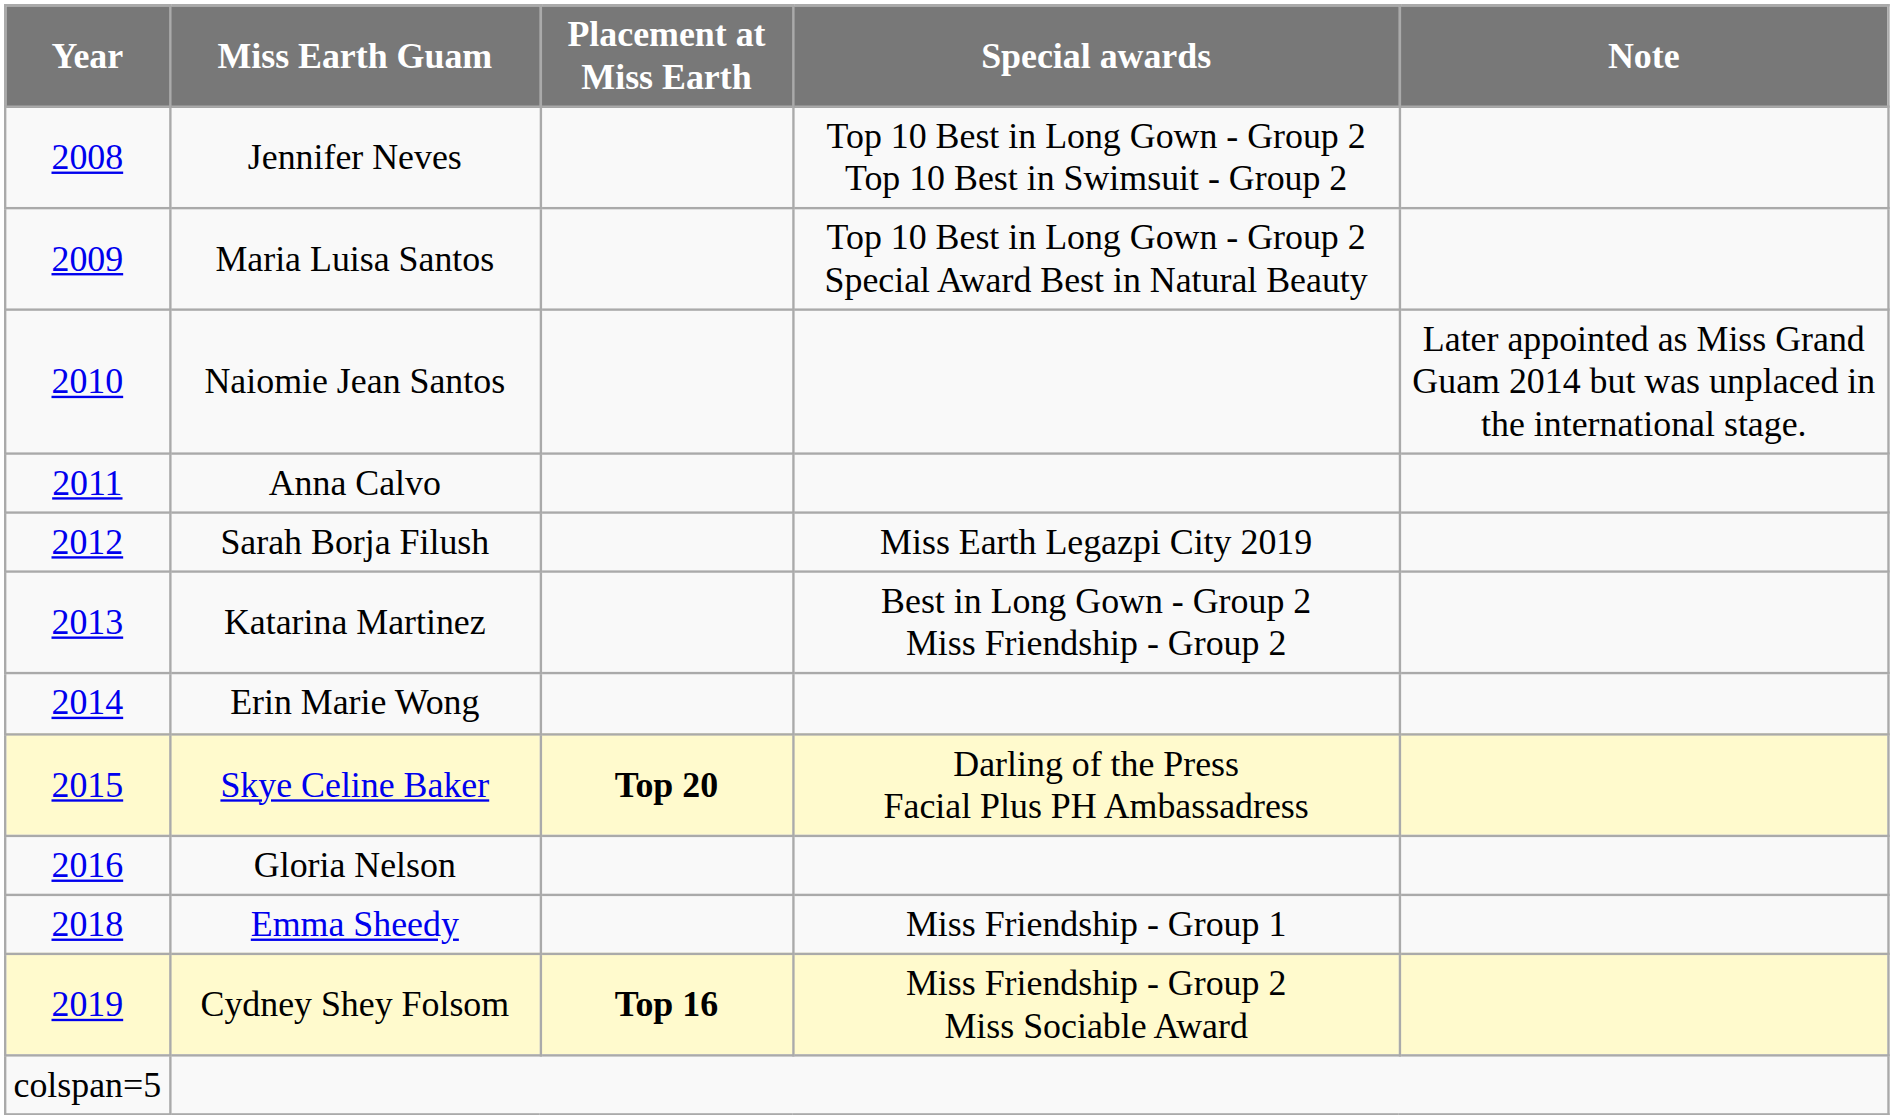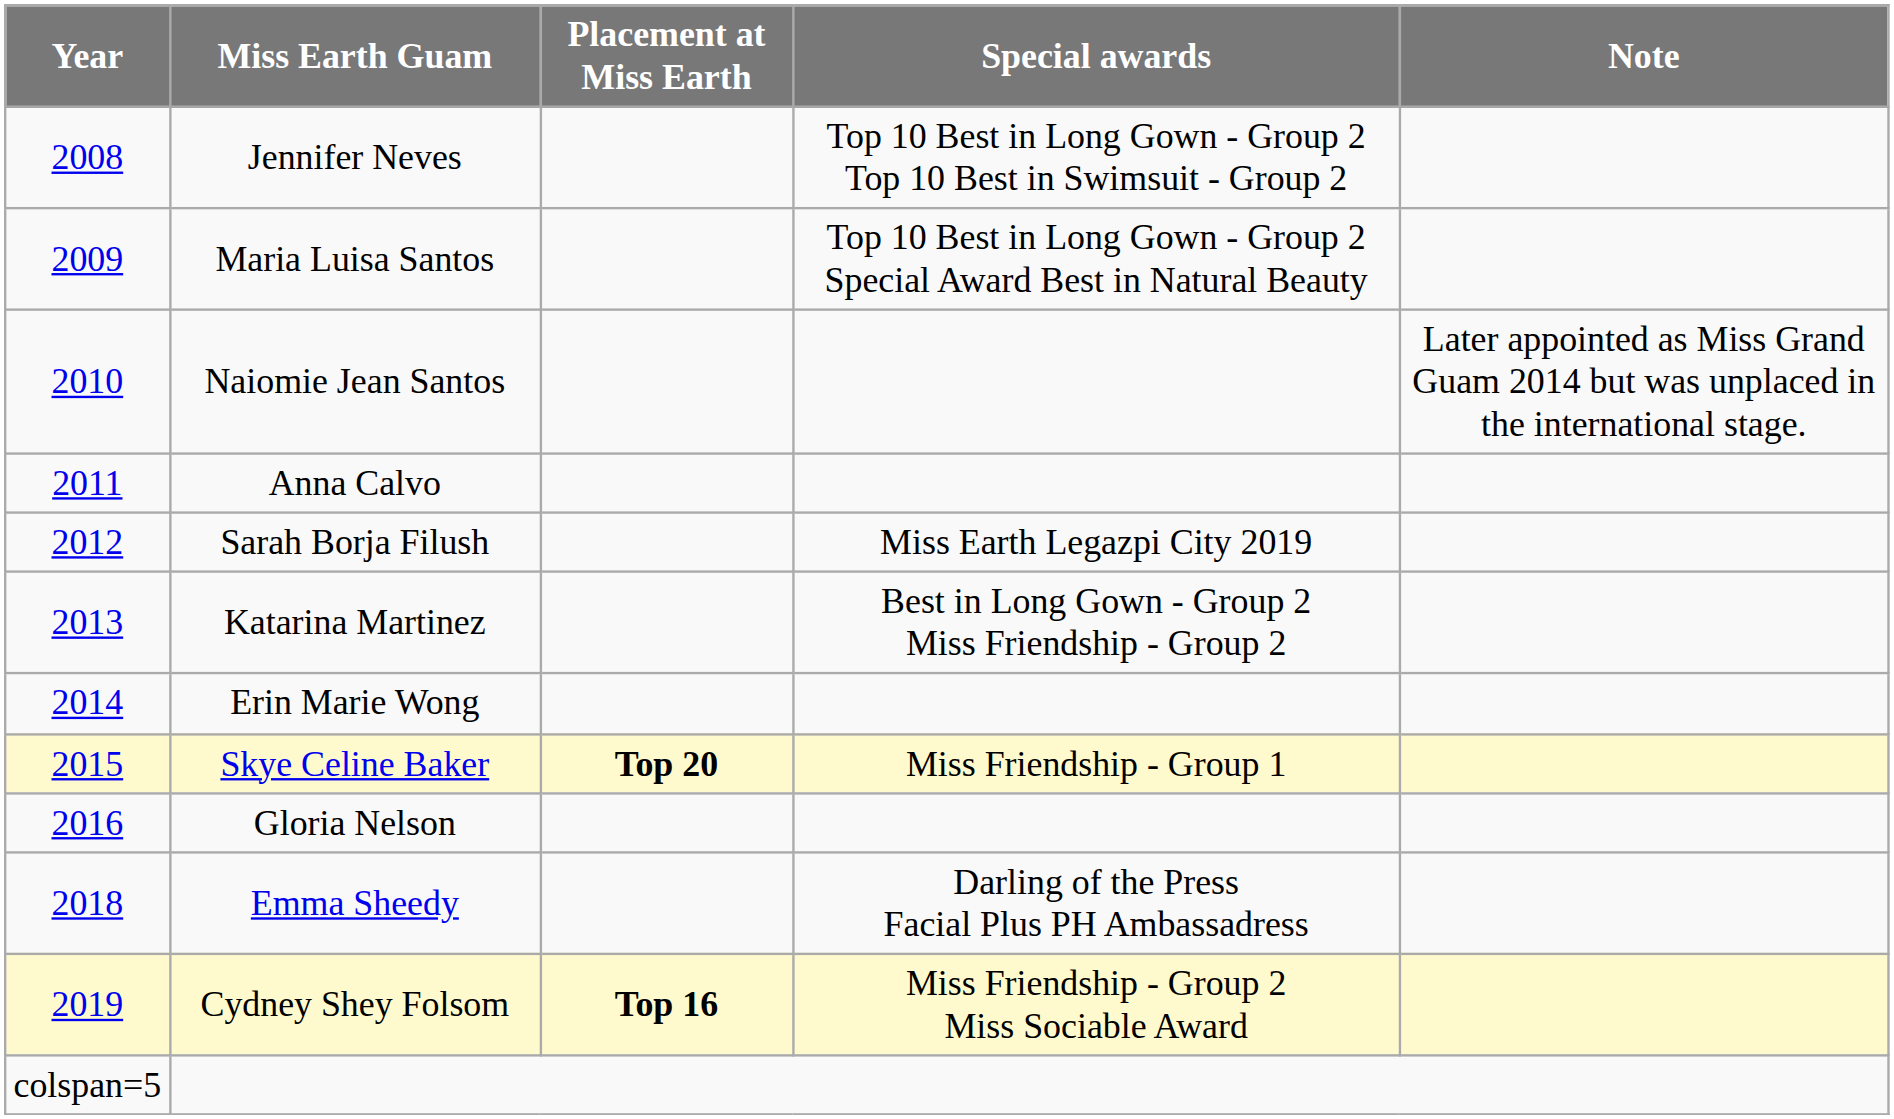(1096, 783) Darling of the Press Facial Plus PH Ambassadress -> (1096, 762) Miss Friendship - Group 1
(1096, 923) Miss Friendship - Group 1 -> (1096, 901) Darling of the Press Facial Plus PH Ambassadress
